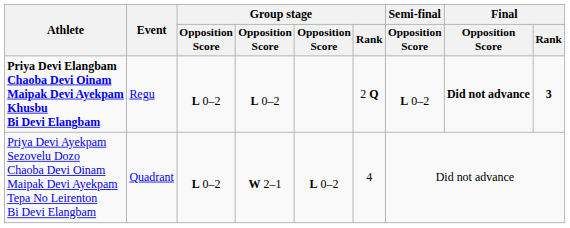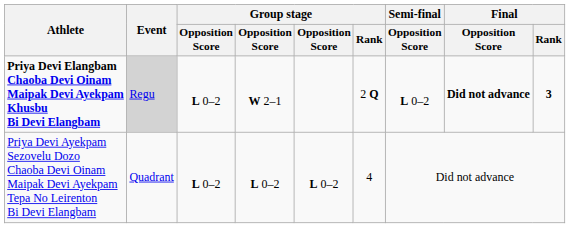(142, 94) no background -> (142, 94) lightgrey background
(265, 101) L 0–2 -> (265, 101) W 2–1
(265, 184) W 2–1 -> (265, 184) L 0–2
